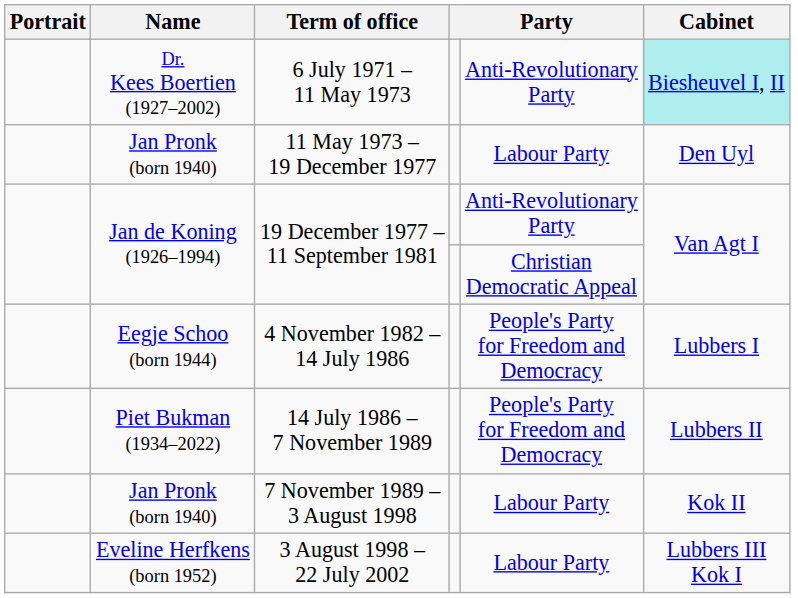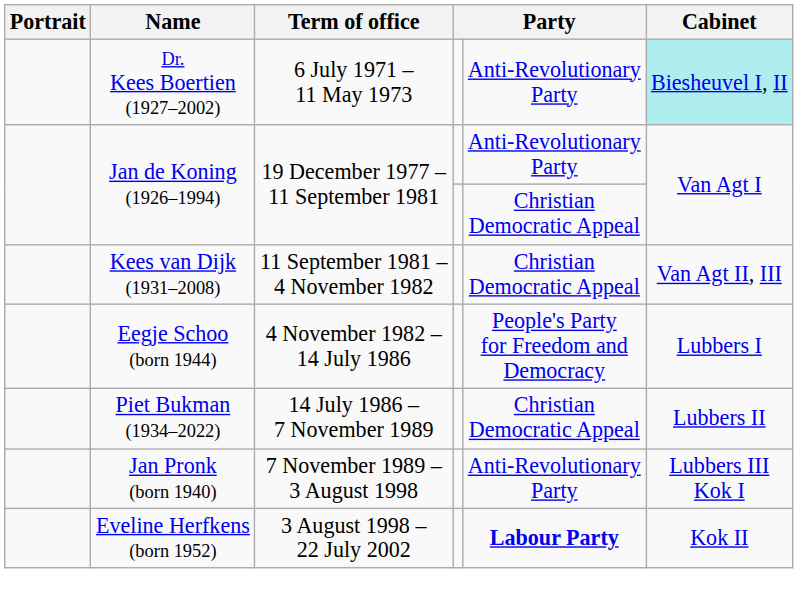- row: (173, 154)
+ row: (173, 273)
(551, 430) People's Party for Freedom and Democracy -> (554, 418) Christian Democratic Appeal
(551, 503) Labour Party -> (554, 478) Anti-Revolutionary Party
(716, 503) Kok II -> (719, 478) Lubbers III Kok I
(551, 562) normal -> (554, 538) bold
(716, 562) Lubbers III Kok I -> (719, 538) Kok II
